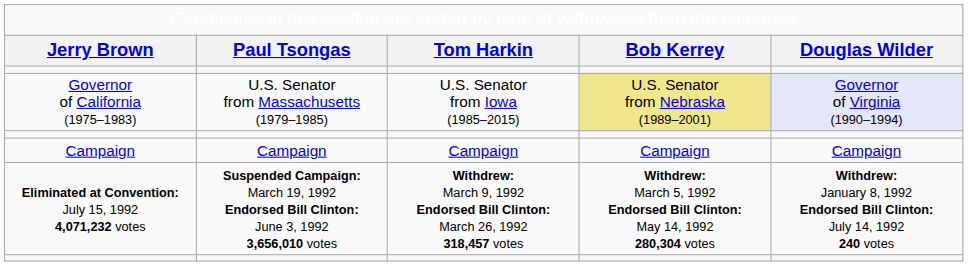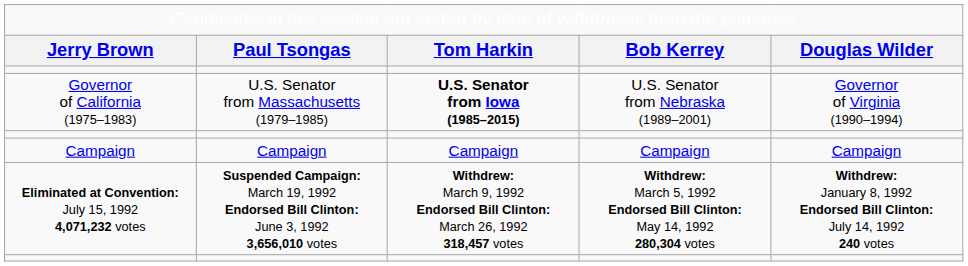(483, 102) normal -> (483, 102) bold
(675, 102) khaki background -> (675, 102) no background
(866, 102) lavender background -> (866, 102) no background
